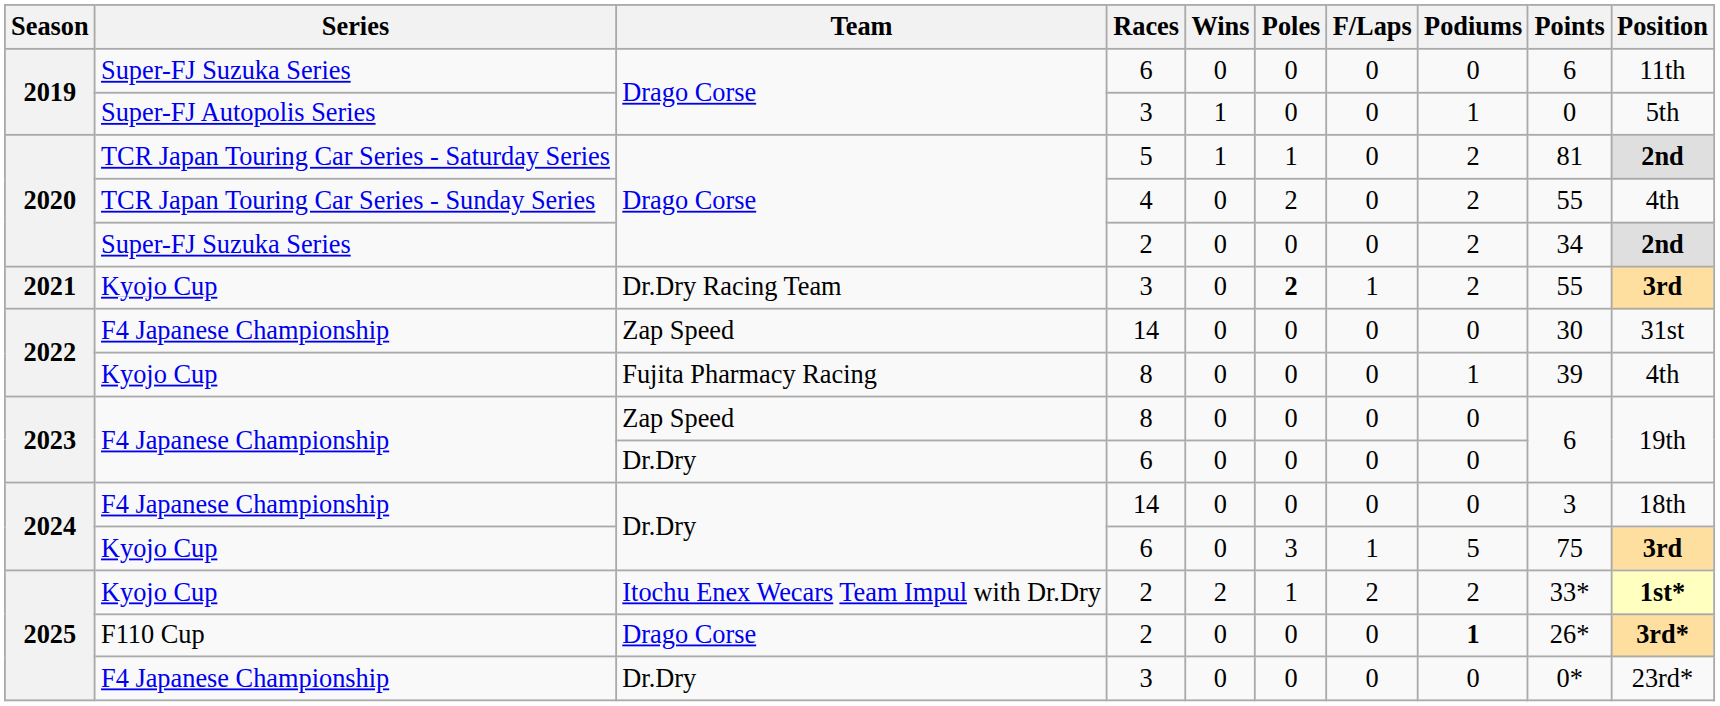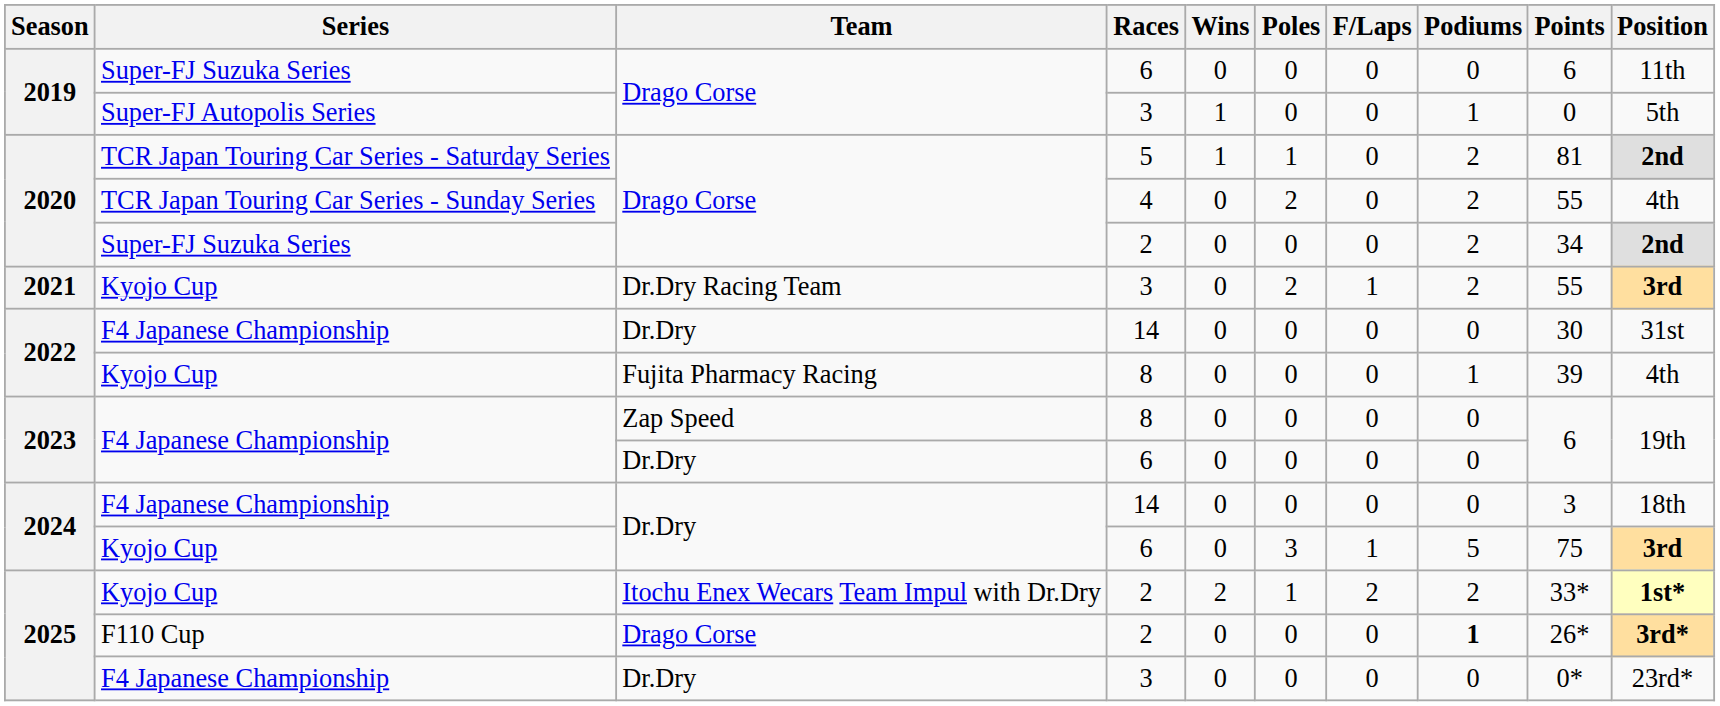(1291, 287) bold -> (1291, 287) normal
(678, 330) Zap Speed -> (659, 330) Dr.Dry
